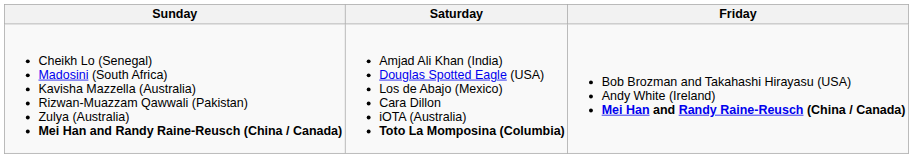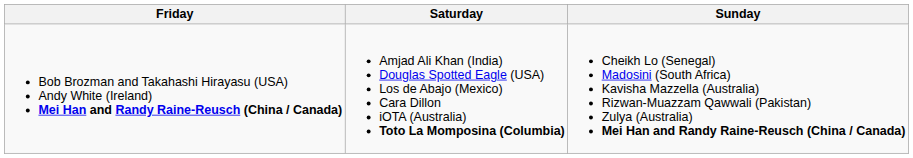columns swapped: (738, 14) <-> (175, 14)
